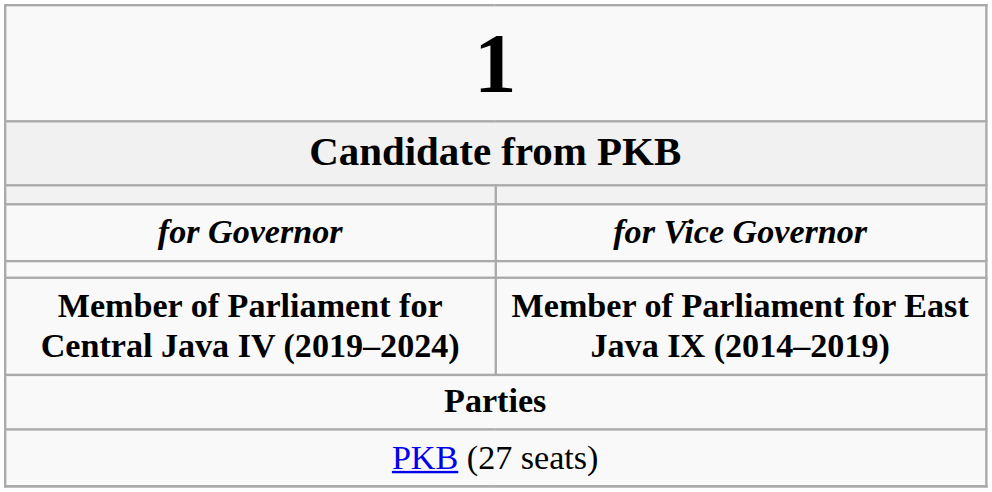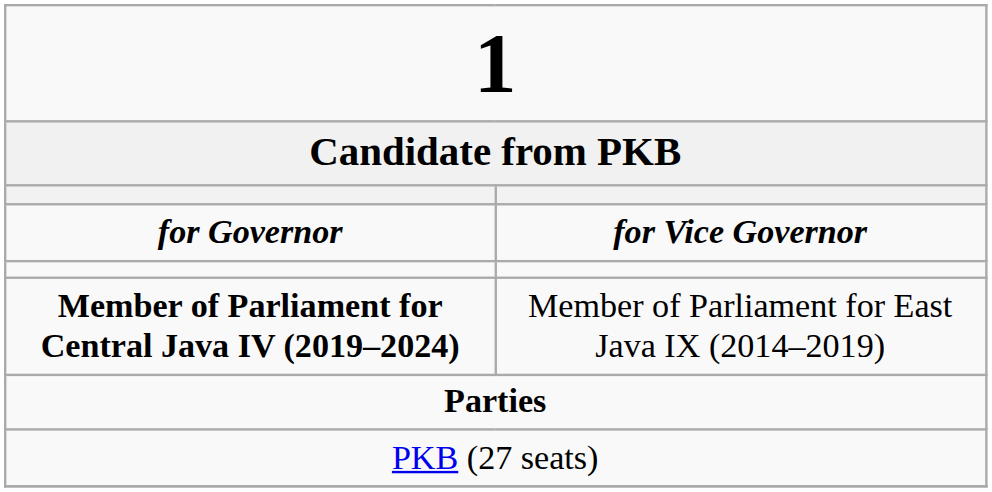(740, 325) bold -> (740, 325) normal
